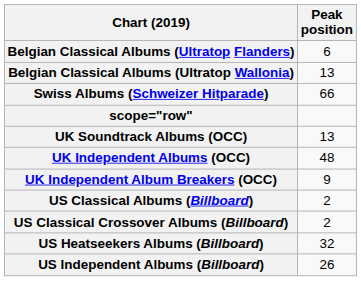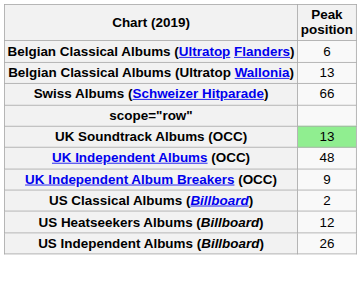(327, 136) no background -> (327, 136) lightgreen background
- row: (151, 222)
(327, 243) 32 -> (327, 222) 12
